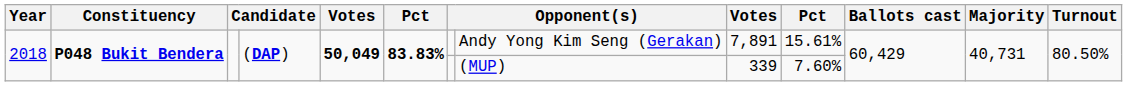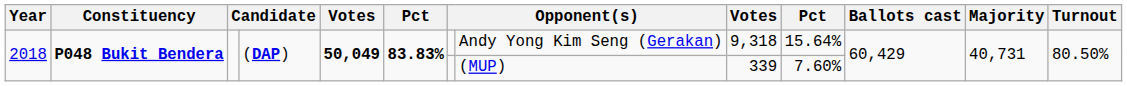(754, 43) 7,891 -> (754, 43) 9,318
(813, 43) 15.61% -> (813, 43) 15.64%
